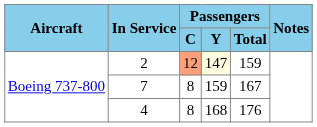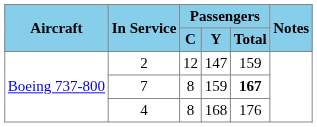(191, 63) lightsalmon background -> (191, 63) no background
(216, 63) lightyellow background -> (216, 63) no background
(250, 86) normal -> (250, 86) bold
